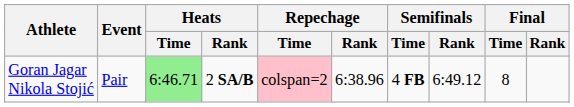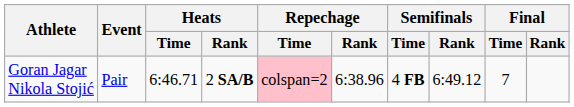(174, 79) lightgreen background -> (174, 79) no background
(505, 79) 8 -> (505, 79) 7
